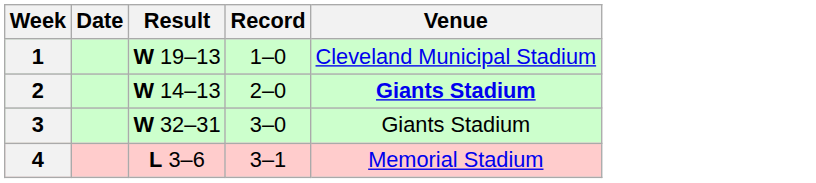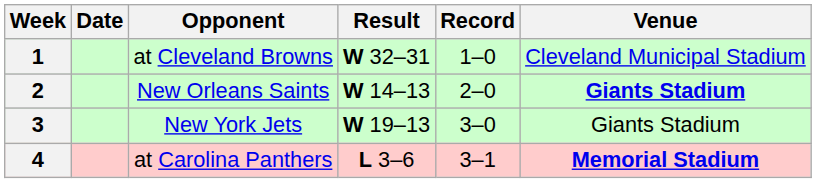+ column: (233, 21)
(177, 56) W 19–13 -> (387, 56) W 32–31
(177, 125) W 32–31 -> (387, 125) W 19–13
(456, 159) normal -> (665, 159) bold
